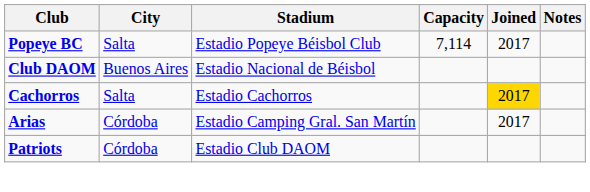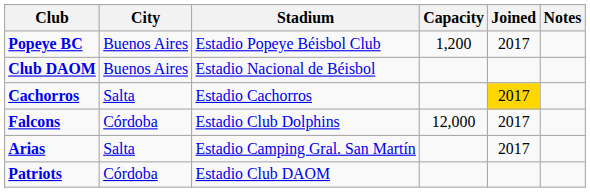(119, 44) Salta -> (146, 44) Buenos Aires
(454, 44) 7,114 -> (454, 44) 1,200
+ row: (34, 122)
(130, 122) Córdoba -> (119, 148) Salta
